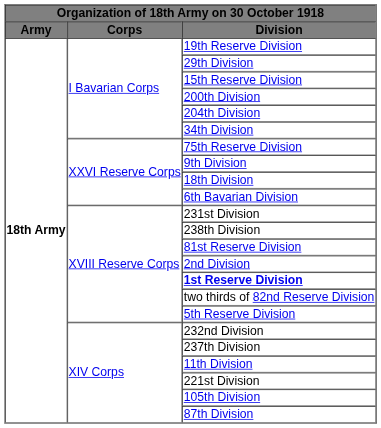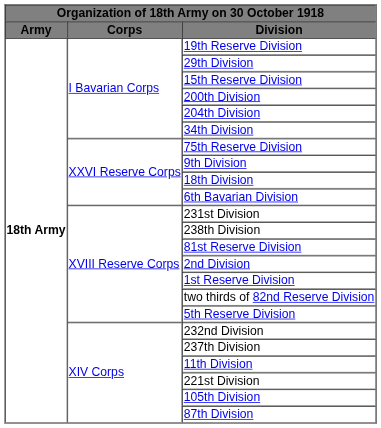(243, 280) bold -> (239, 280) normal
